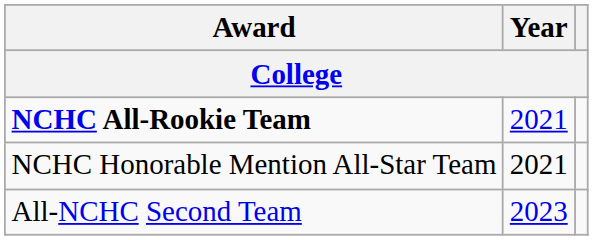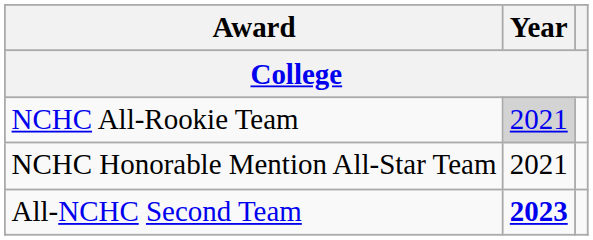(161, 119) bold -> (155, 119) normal
(539, 119) no background -> (539, 119) lightgrey background
(539, 211) normal -> (539, 211) bold
